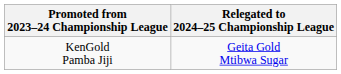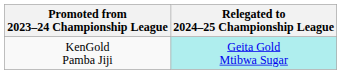(254, 53) no background -> (254, 53) paleturquoise background
